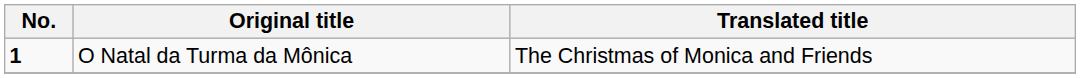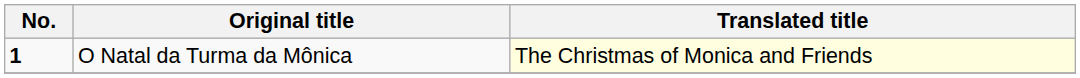(694, 55) no background -> (694, 55) lightyellow background
